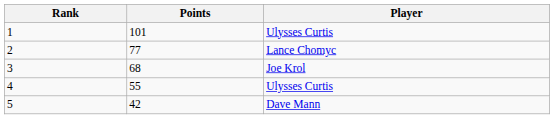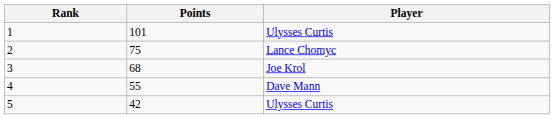(135, 50) 77 -> (135, 50) 75
(300, 86) Ulysses Curtis -> (293, 86) Dave Mann
(293, 104) Dave Mann -> (300, 104) Ulysses Curtis
